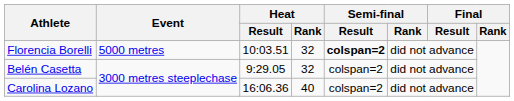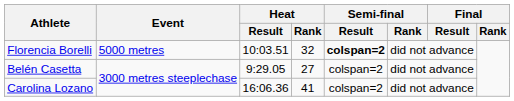(308, 69) 32 -> (308, 69) 27
(308, 88) 40 -> (308, 88) 41
